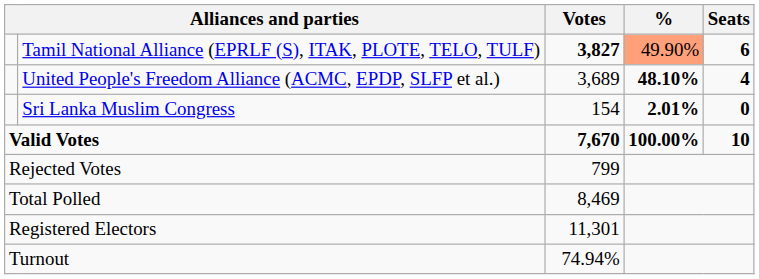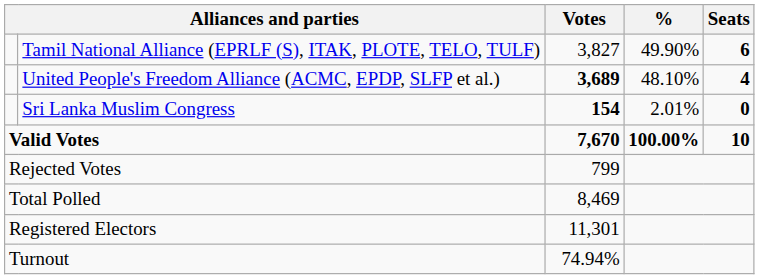(598, 49) bold -> (598, 49) normal
(670, 49) lightsalmon background -> (670, 49) no background
(598, 79) normal -> (598, 79) bold
(668, 79) bold -> (670, 79) normal
(605, 109) normal -> (605, 109) bold
(673, 109) bold -> (675, 109) normal
